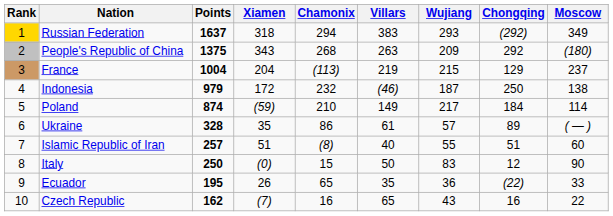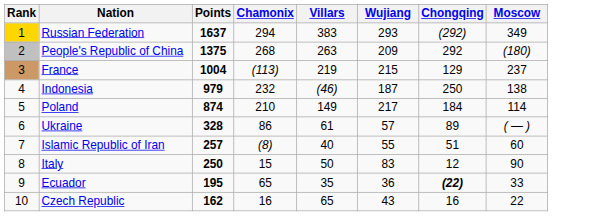- column: (264, 13)
(513, 182) normal -> (452, 182) bold
